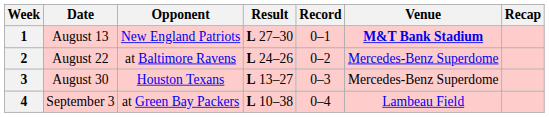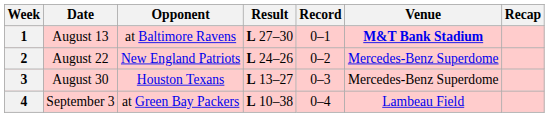(181, 36) New England Patriots -> (181, 36) at Baltimore Ravens
(181, 58) at Baltimore Ravens -> (181, 58) New England Patriots
